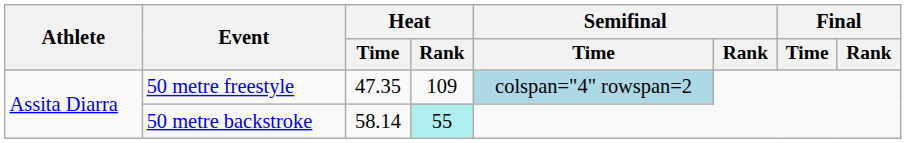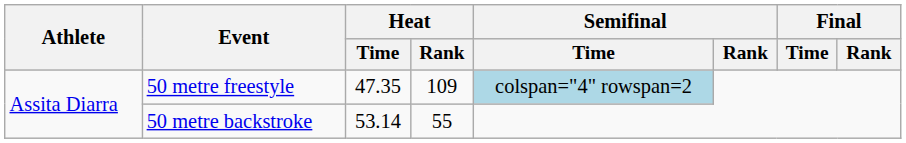(378, 121) 58.14 -> (378, 121) 53.14
(442, 121) paleturquoise background -> (442, 121) no background
